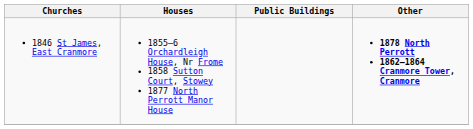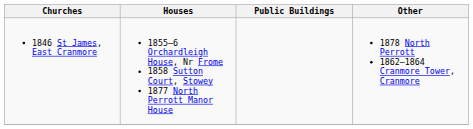(410, 62) bold -> (410, 62) normal
